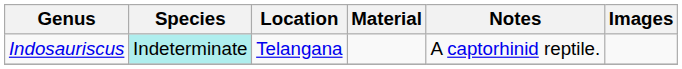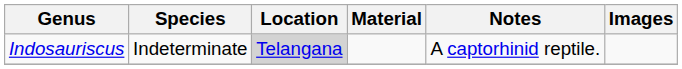(190, 49) paleturquoise background -> (190, 49) no background
(299, 49) no background -> (299, 49) lightgrey background
